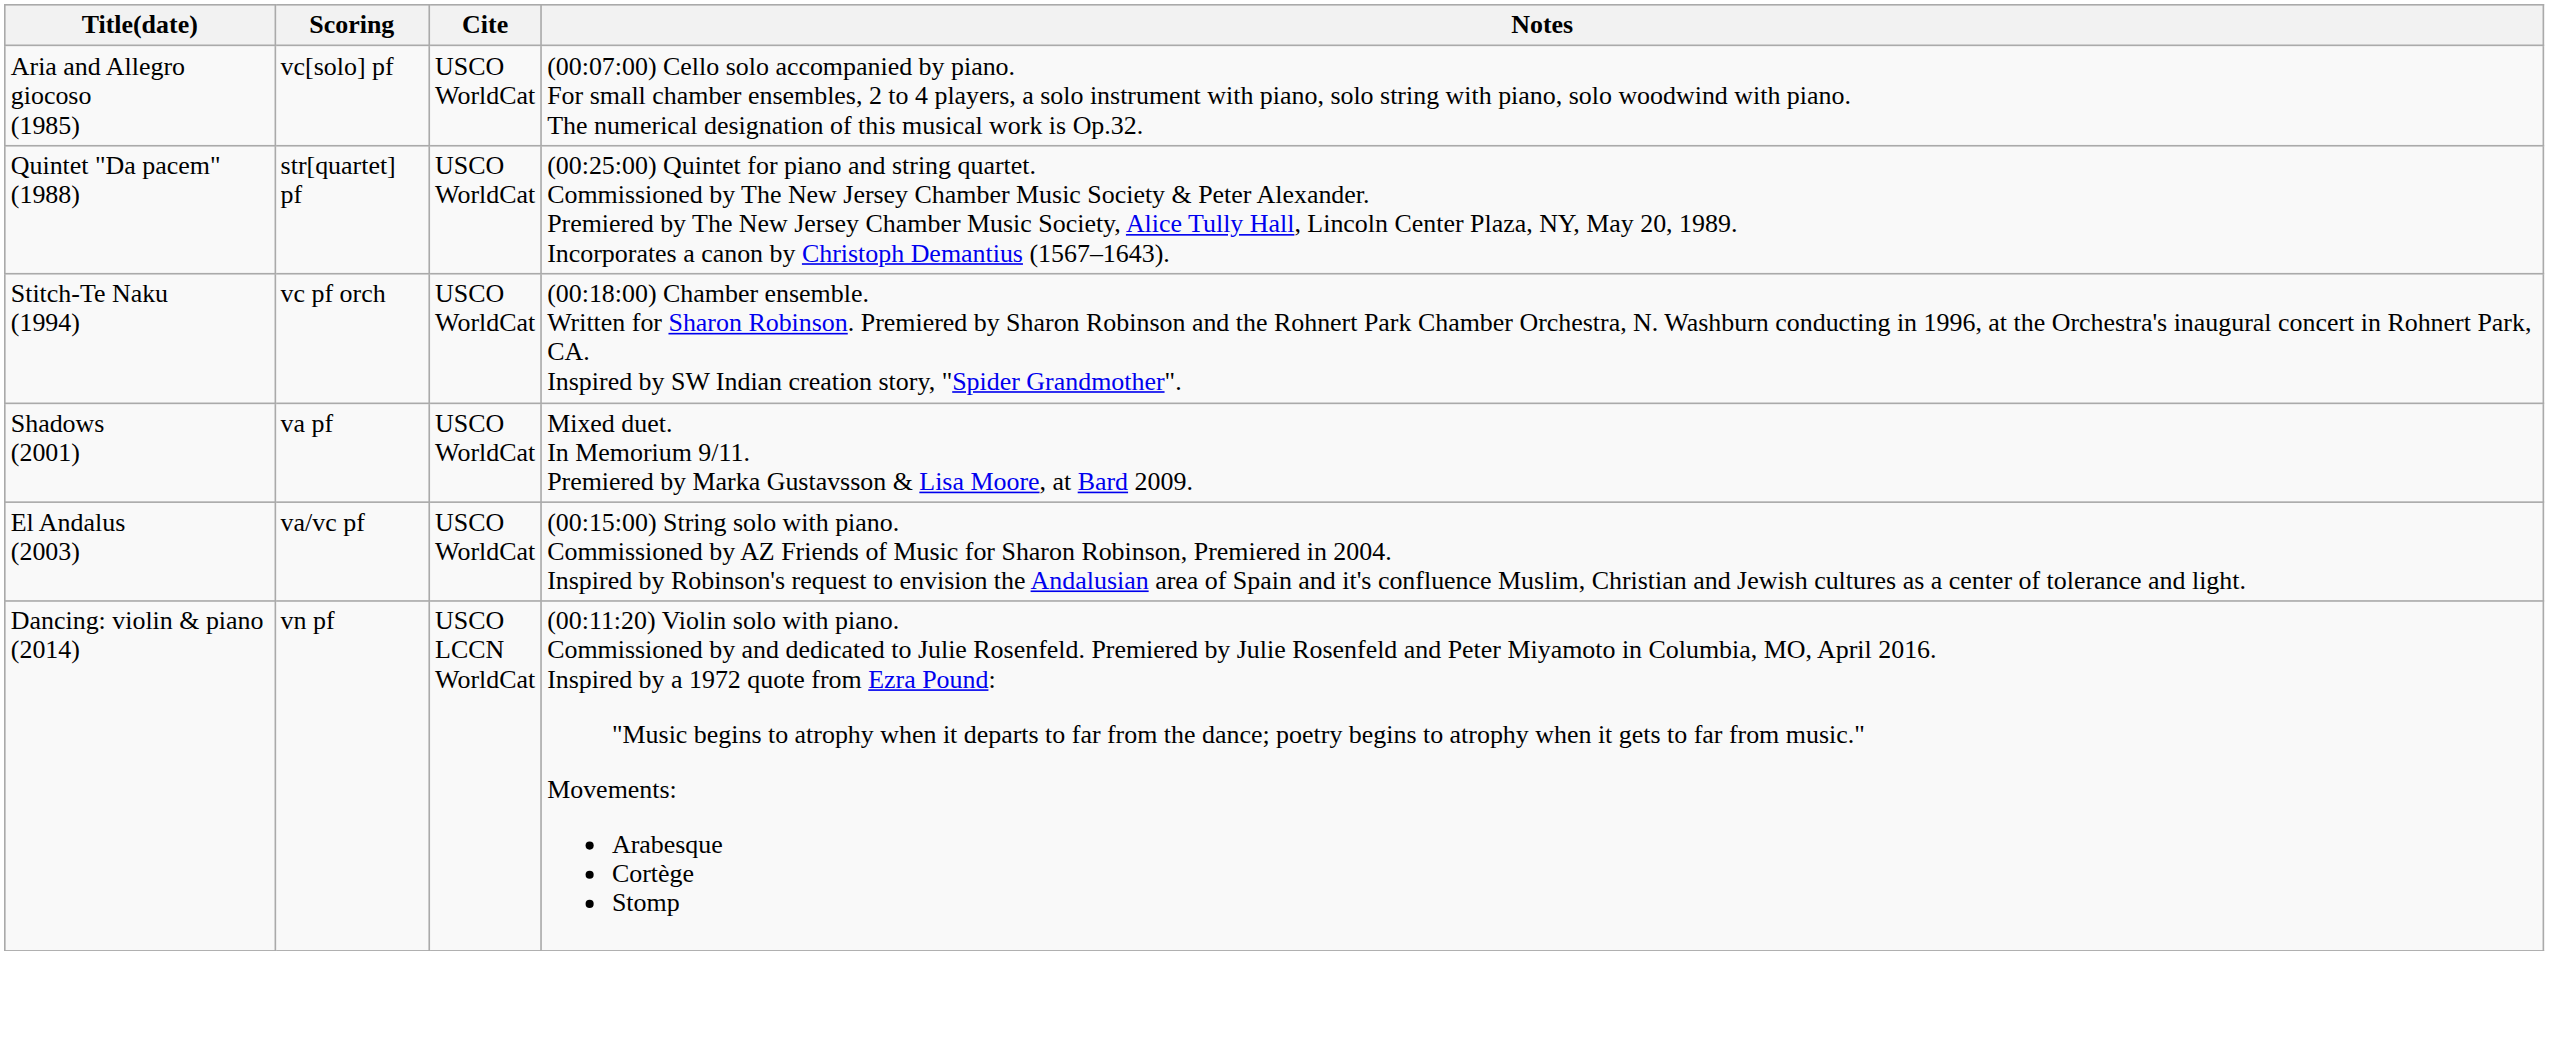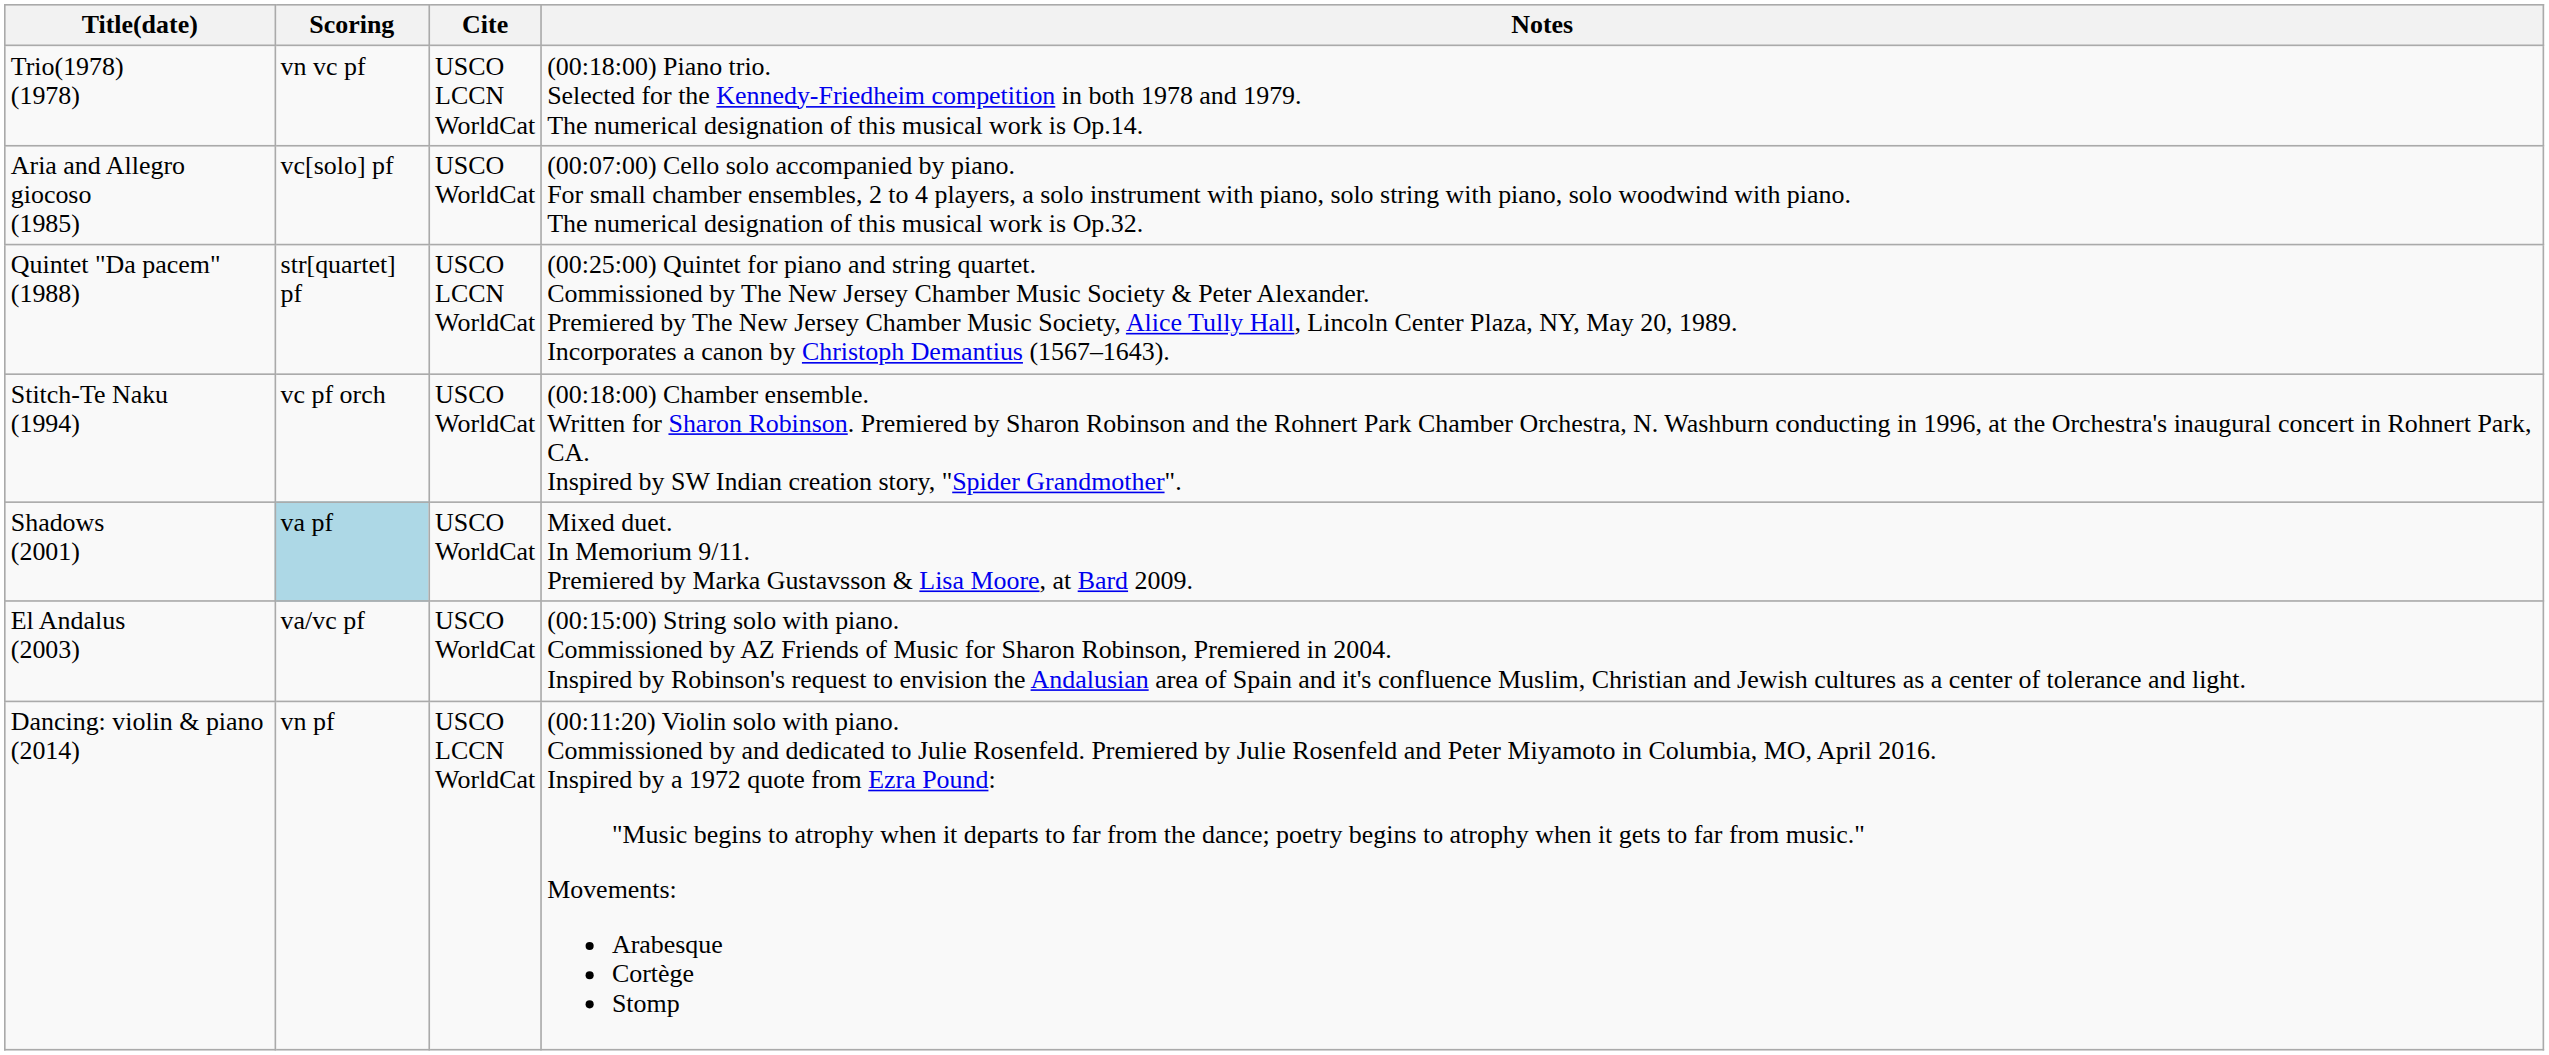+ row: (67, 80)
(485, 180) USCO WorldCat -> (485, 294) USCO LCCN WorldCat
(307, 422) no background -> (307, 522) lightblue background
